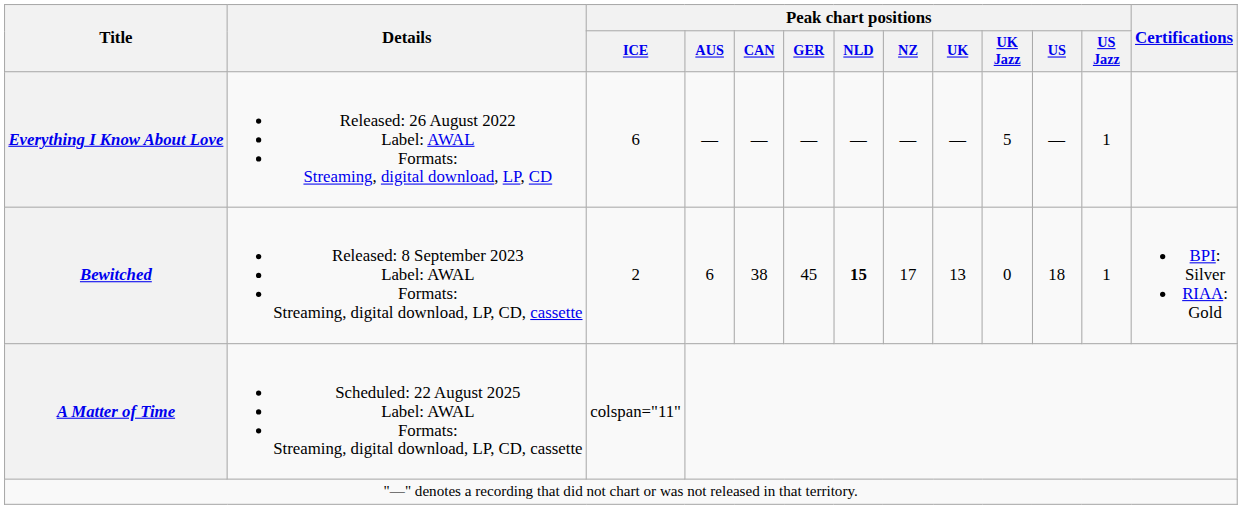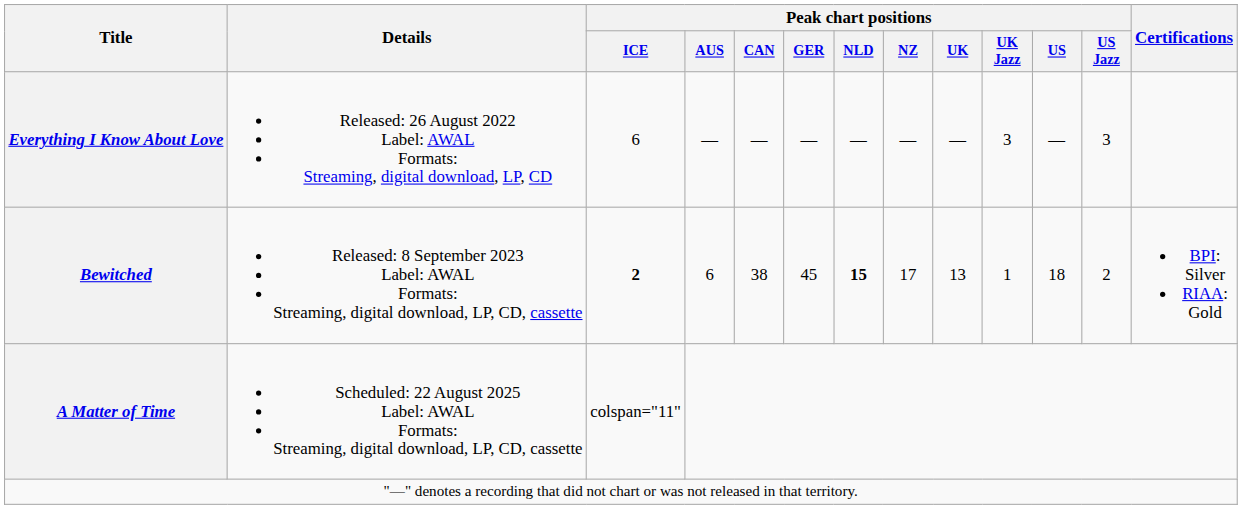(1007, 139) 5 -> (1007, 139) 3
(1106, 139) 1 -> (1106, 139) 3
(636, 275) normal -> (636, 275) bold
(1007, 275) 0 -> (1007, 275) 1
(1106, 275) 1 -> (1106, 275) 2
